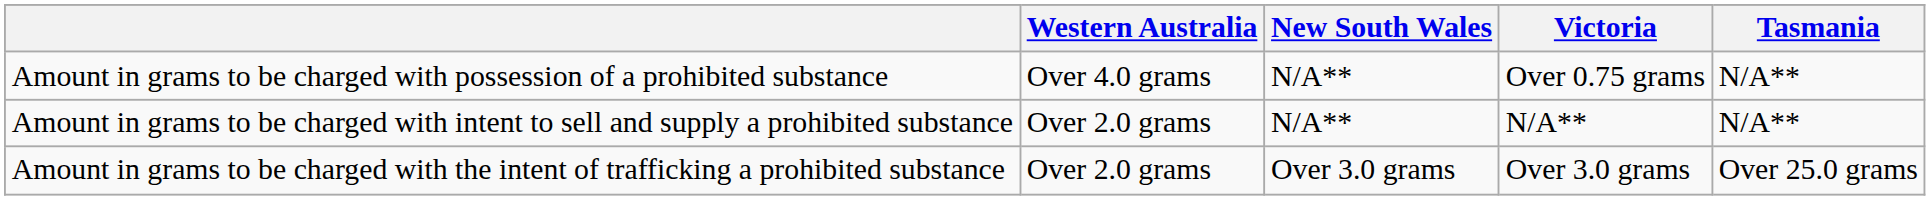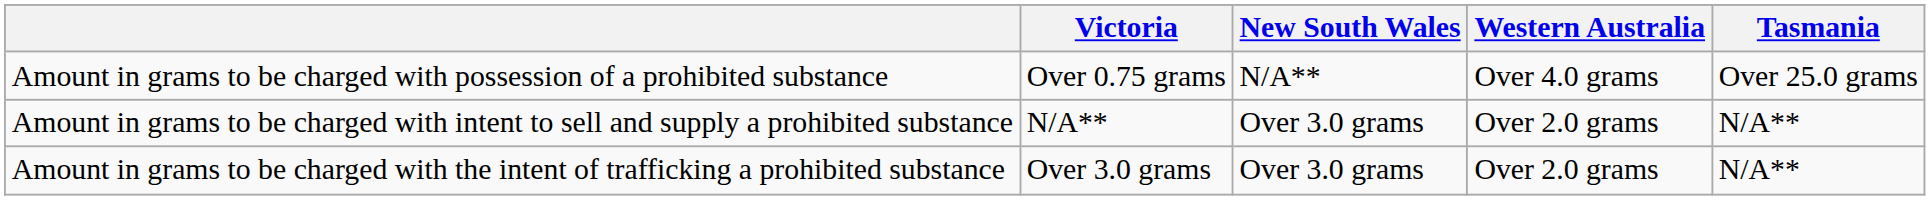columns swapped: (1142, 28) <-> (1605, 28)
(1759, 75) N/A** -> (1818, 75) Over 25.0 grams
(1312, 122) N/A** -> (1332, 122) Over 3.0 grams
(1818, 169) Over 25.0 grams -> (1759, 169) N/A**
